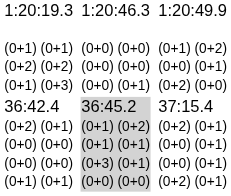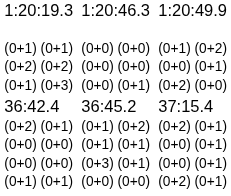(116, 144) lightgrey background -> (116, 144) no background
